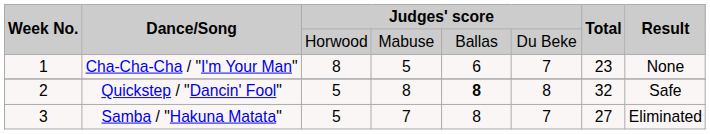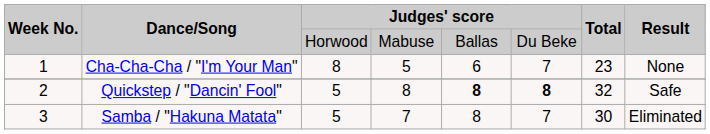(547, 91) normal -> (547, 91) bold
(603, 116) 27 -> (603, 116) 30
